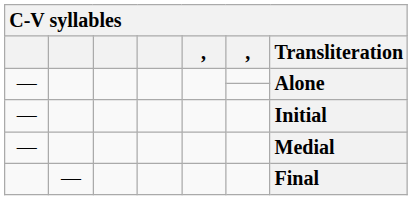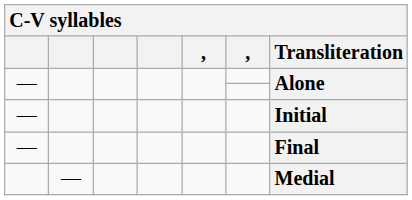(305, 147) Medial -> (297, 147) Final
(297, 178) Final -> (305, 178) Medial
